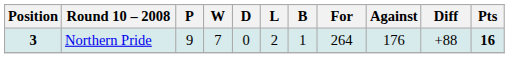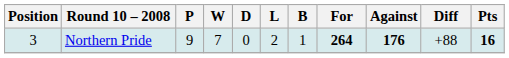(33, 40) bold -> (33, 40) normal
(342, 40) normal -> (342, 40) bold
(394, 40) normal -> (394, 40) bold
